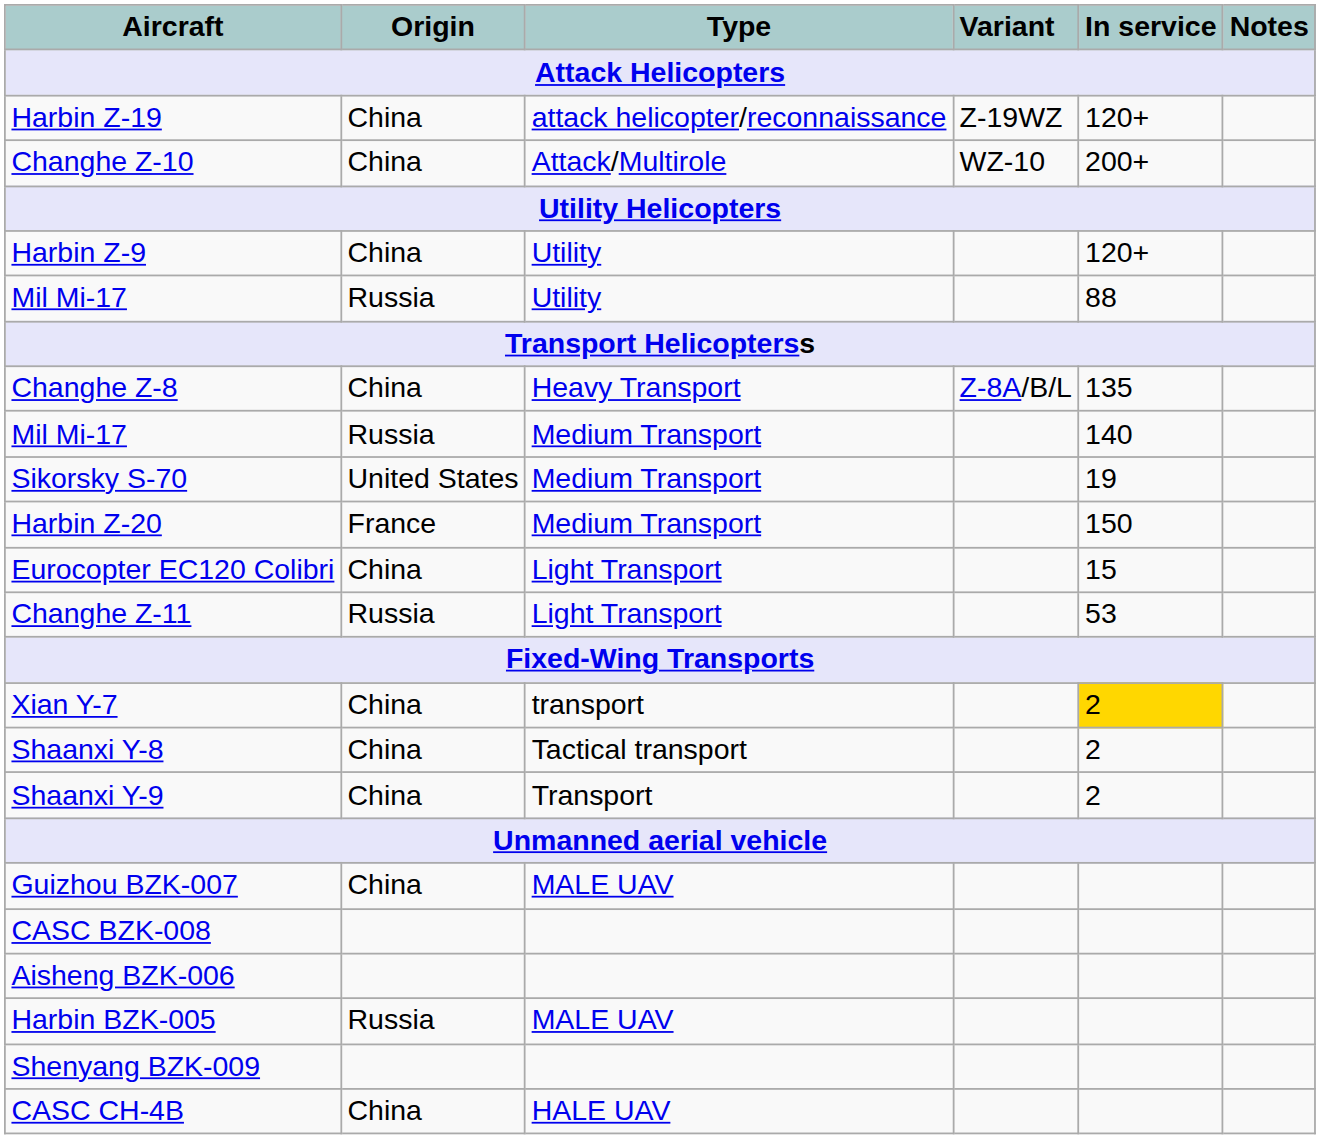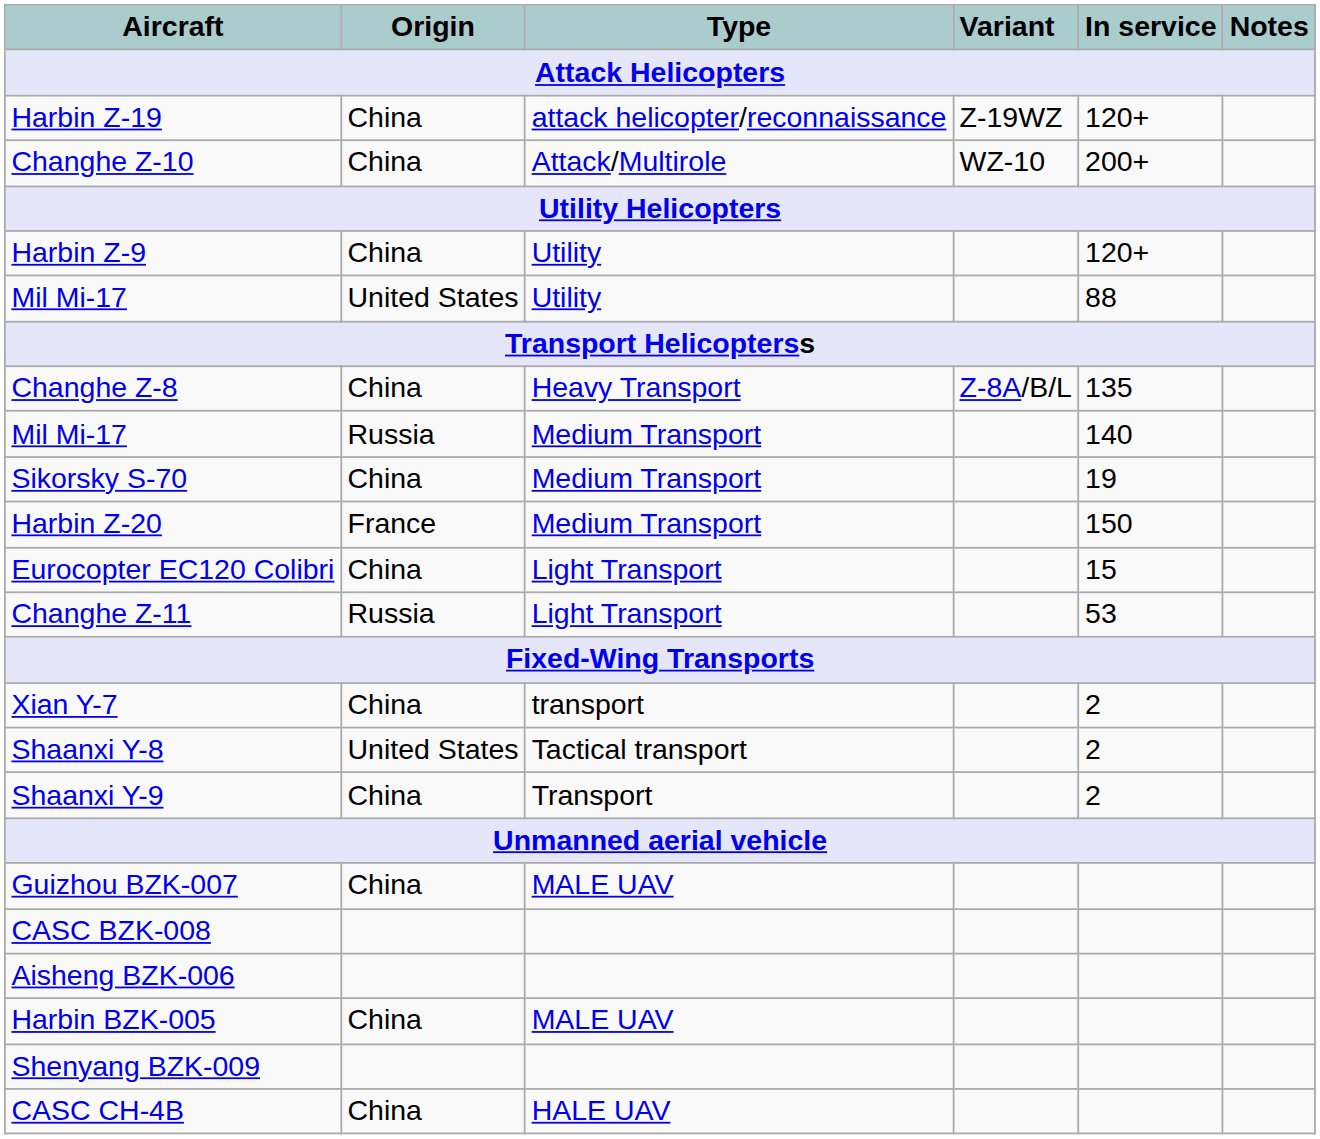(391, 298) Russia -> (433, 298) United States
(433, 478) United States -> (385, 478) China
(1093, 704) gold background -> (1093, 704) no background
(385, 749) China -> (433, 749) United States
(391, 1020) Russia -> (385, 1020) China
